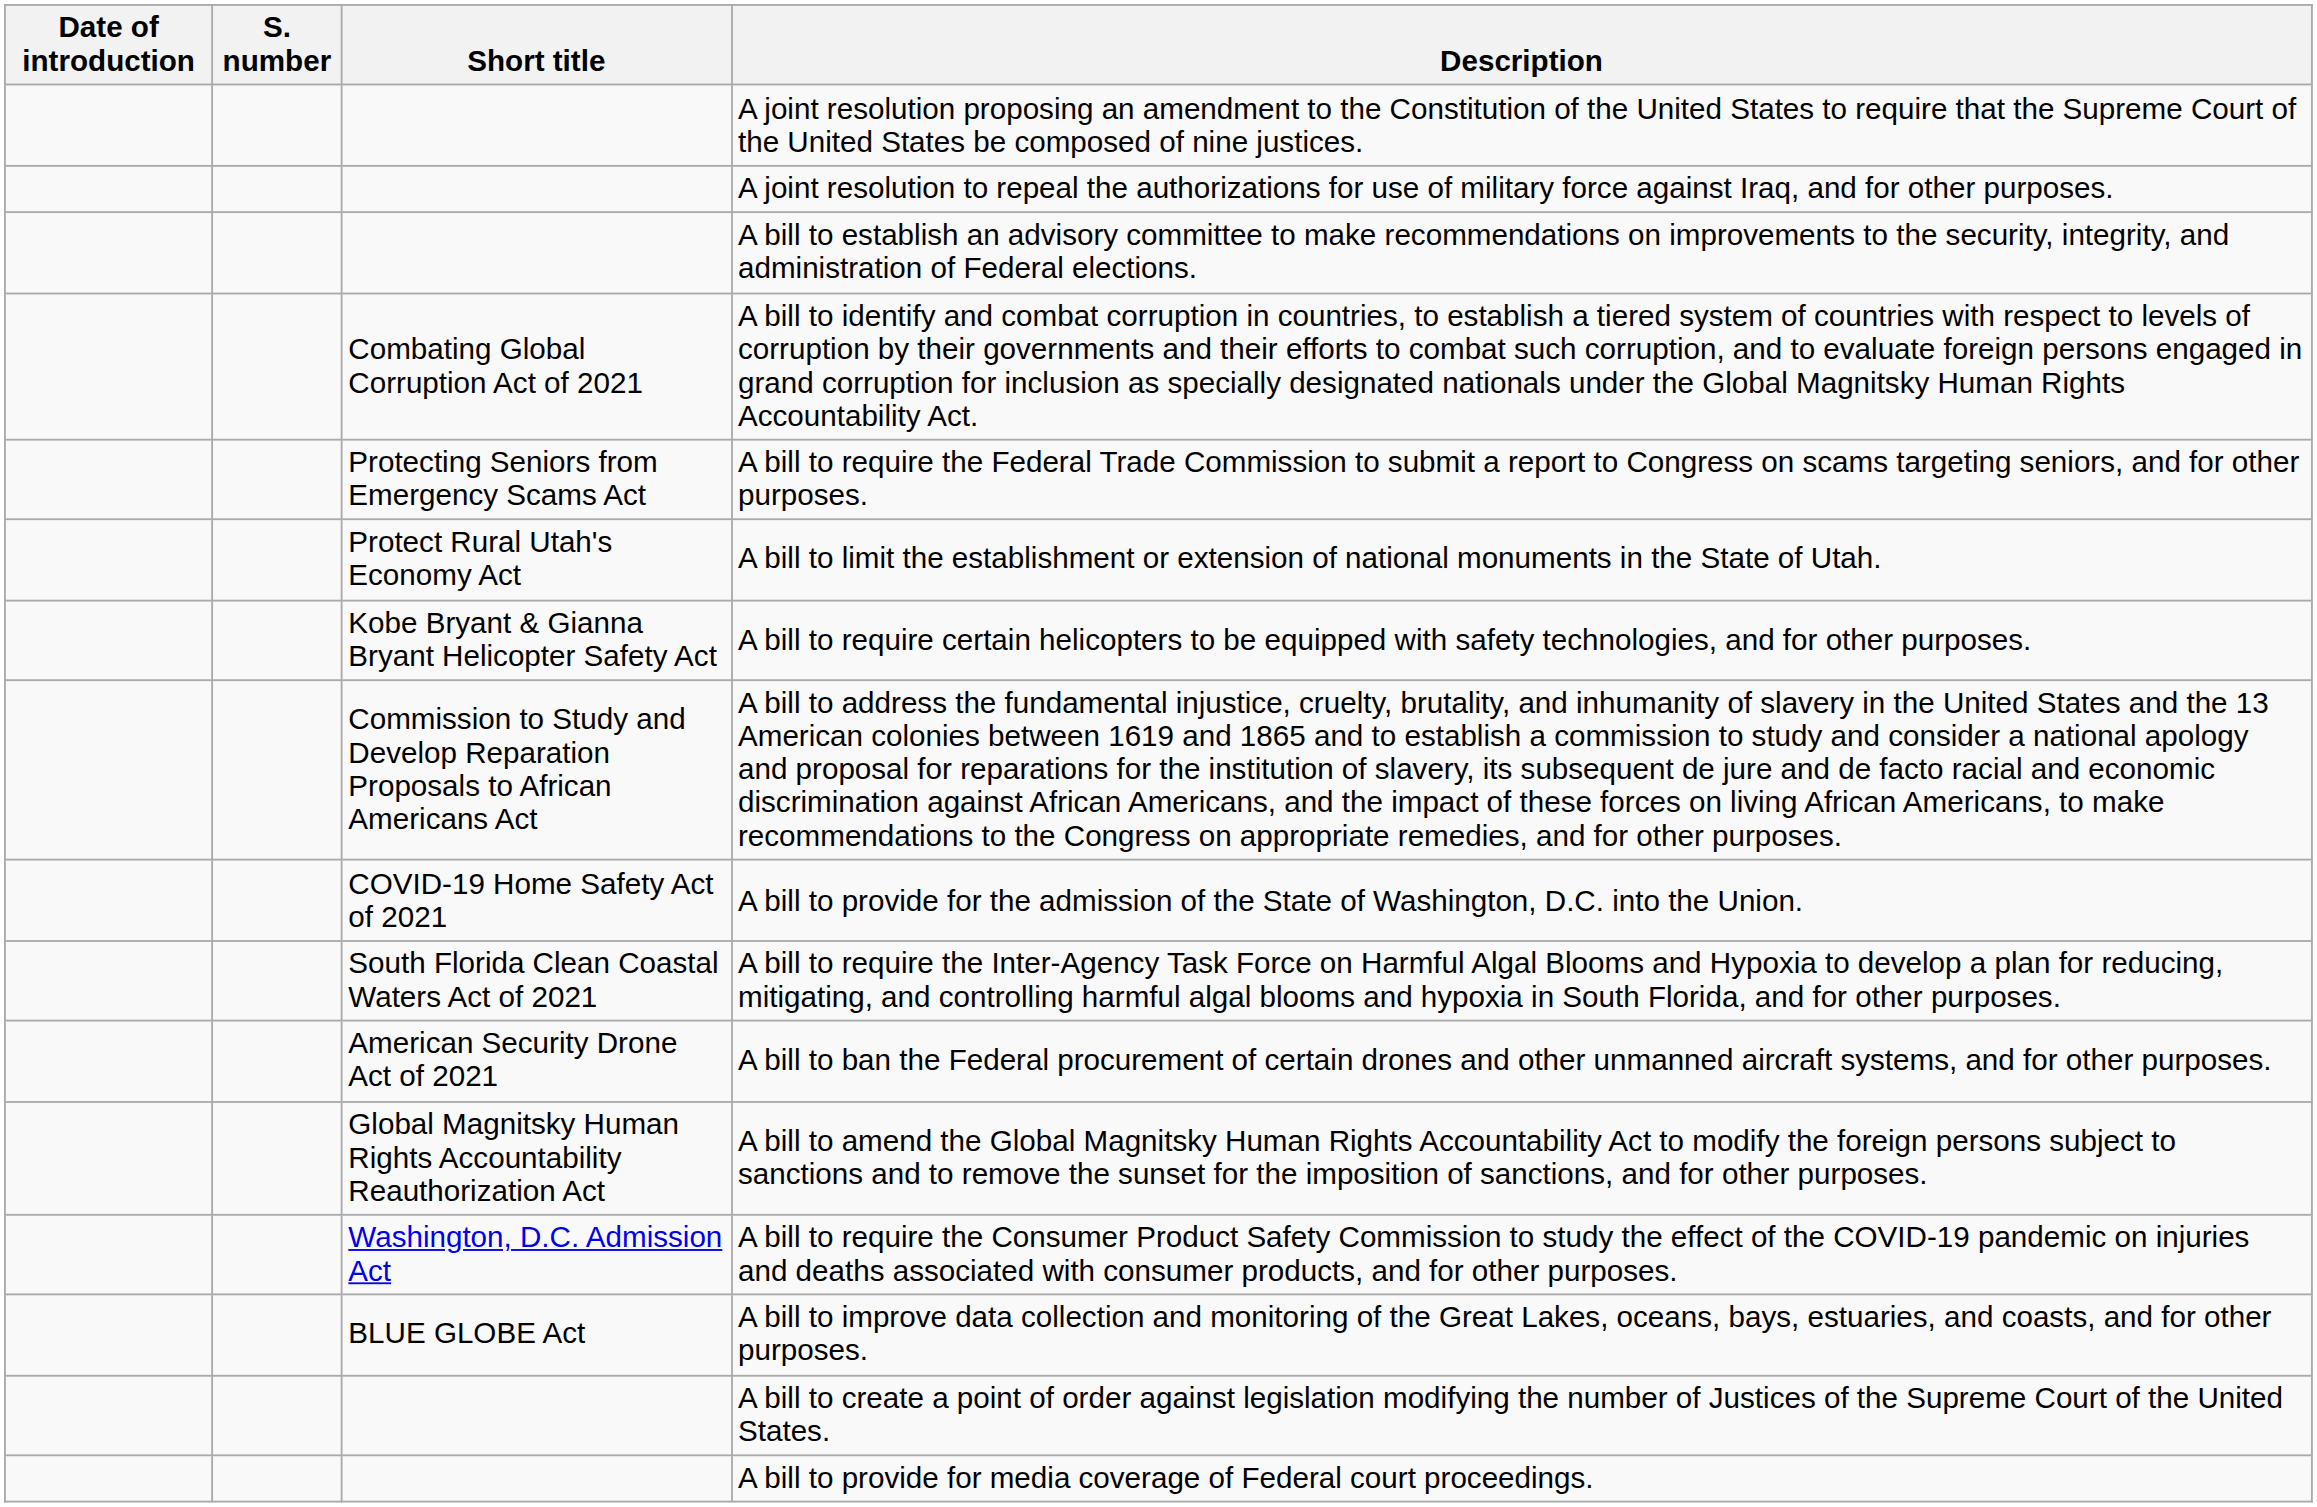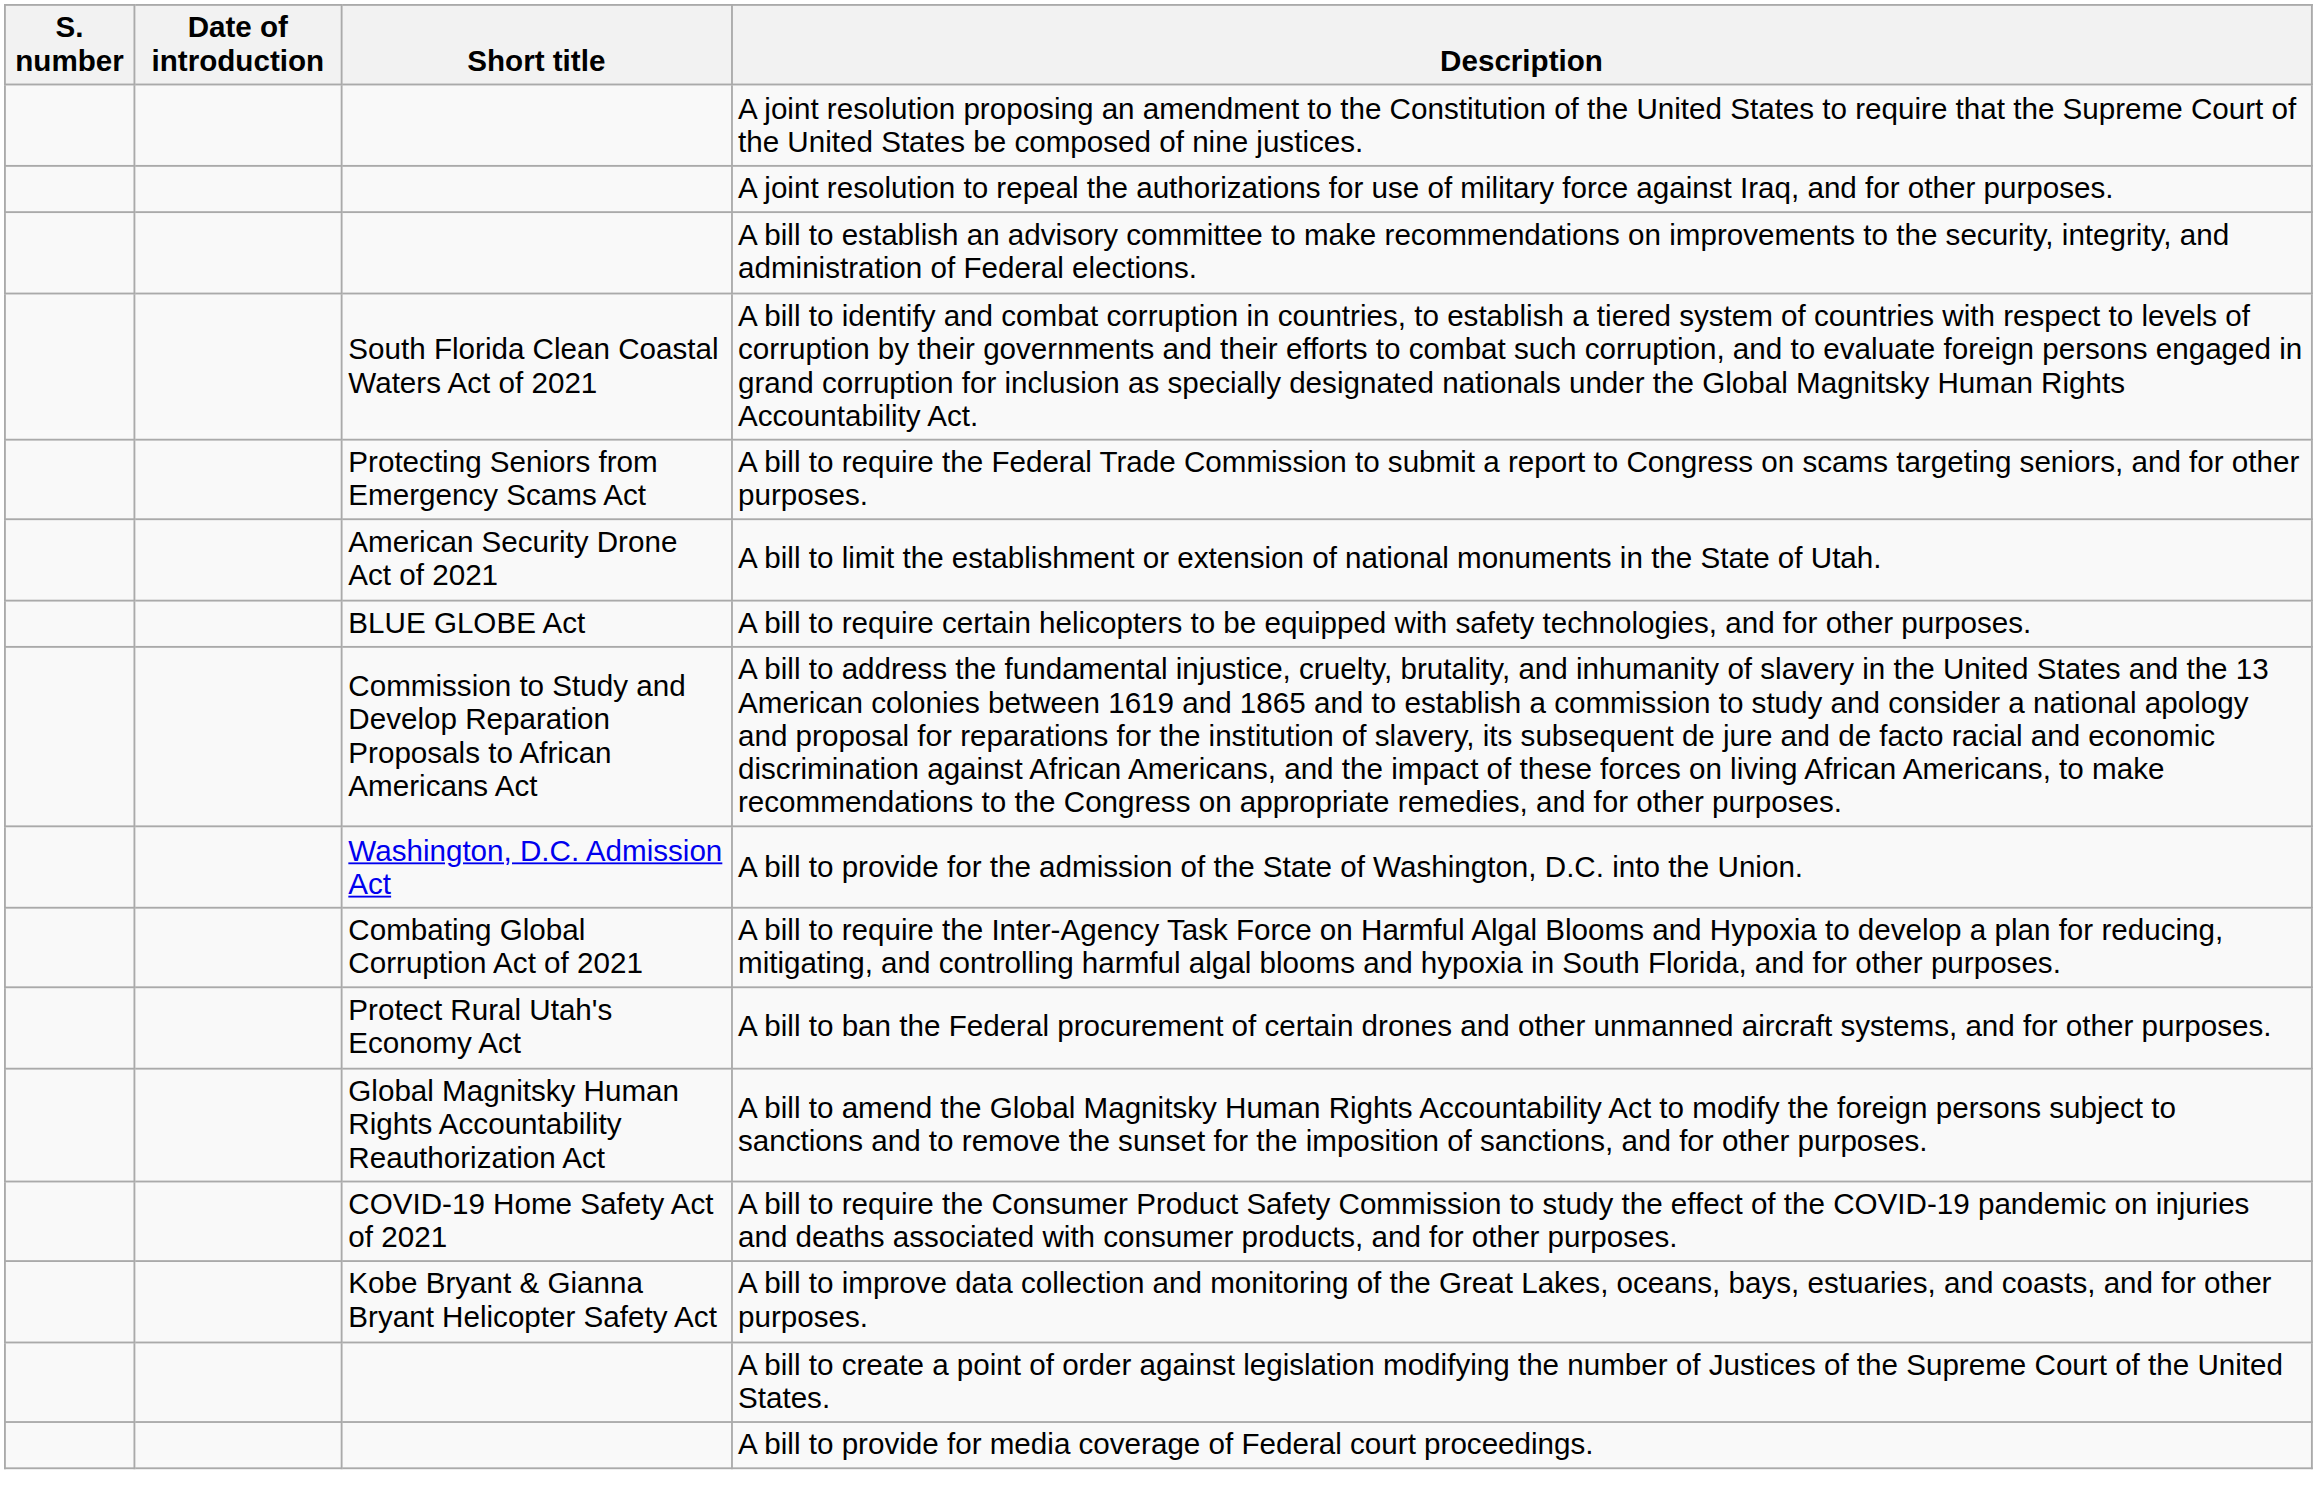columns swapped: (277, 44) <-> (109, 44)
(496, 365) Combating Global Corruption Act of 2021 -> (533, 365) South Florida Clean Coastal Waters Act of 2021
(480, 559) Protect Rural Utah's Economy Act -> (513, 559) American Security Drone Act of 2021
(533, 639) Kobe Bryant & Gianna Bryant Helicopter Safety Act -> (467, 622) BLUE GLOBE Act
(531, 900) COVID-19 Home Safety Act of 2021 -> (535, 866) Washington, D.C. Admission Act
(533, 980) South Florida Clean Coastal Waters Act of 2021 -> (496, 946) Combating Global Corruption Act of 2021
(513, 1060) American Security Drone Act of 2021 -> (480, 1027) Protect Rural Utah's Economy Act
(535, 1254) Washington, D.C. Admission Act -> (531, 1220) COVID-19 Home Safety Act of 2021
(467, 1334) BLUE GLOBE Act -> (533, 1301) Kobe Bryant & Gianna Bryant Helicopter Safety Act
